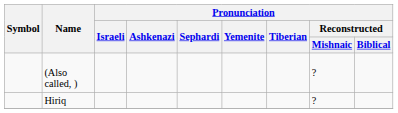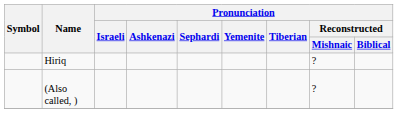rows swapped: (55, 100) <-> (61, 78)
